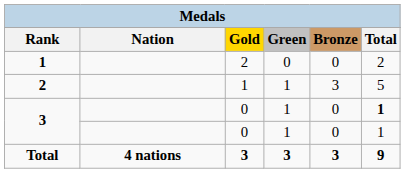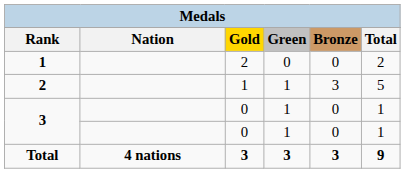(381, 109) bold -> (381, 109) normal
